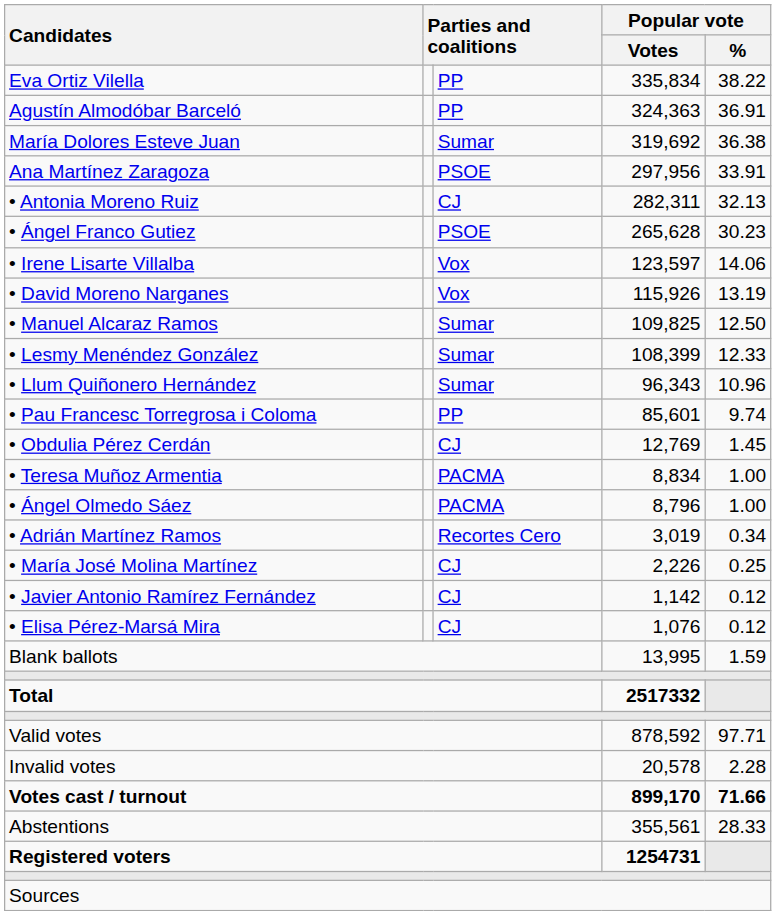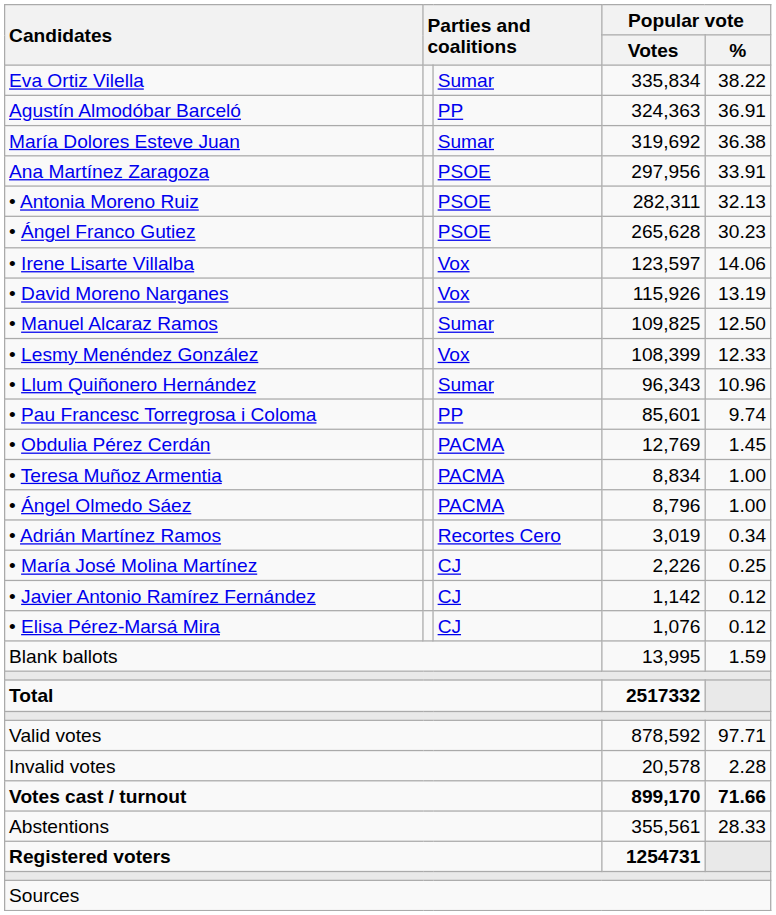(450, 81) PP -> (466, 81) Sumar
(449, 202) CJ -> (464, 202) PSOE
(466, 353) Sumar -> (454, 353) Vox
(449, 444) CJ -> (471, 444) PACMA
